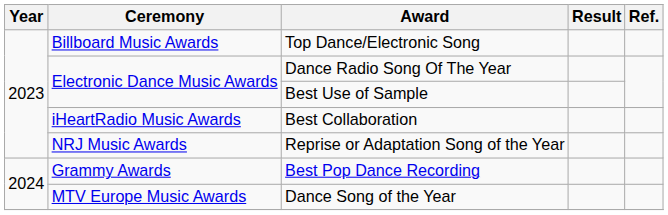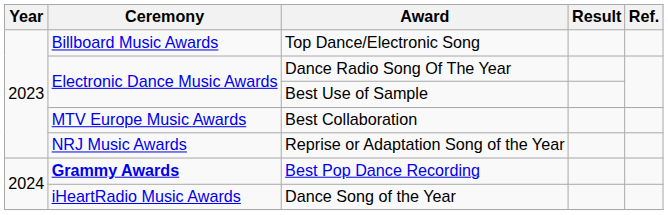(146, 119) iHeartRadio Music Awards -> (149, 119) MTV Europe Music Awards
(111, 171) normal -> (115, 171) bold
(149, 196) MTV Europe Music Awards -> (146, 196) iHeartRadio Music Awards
